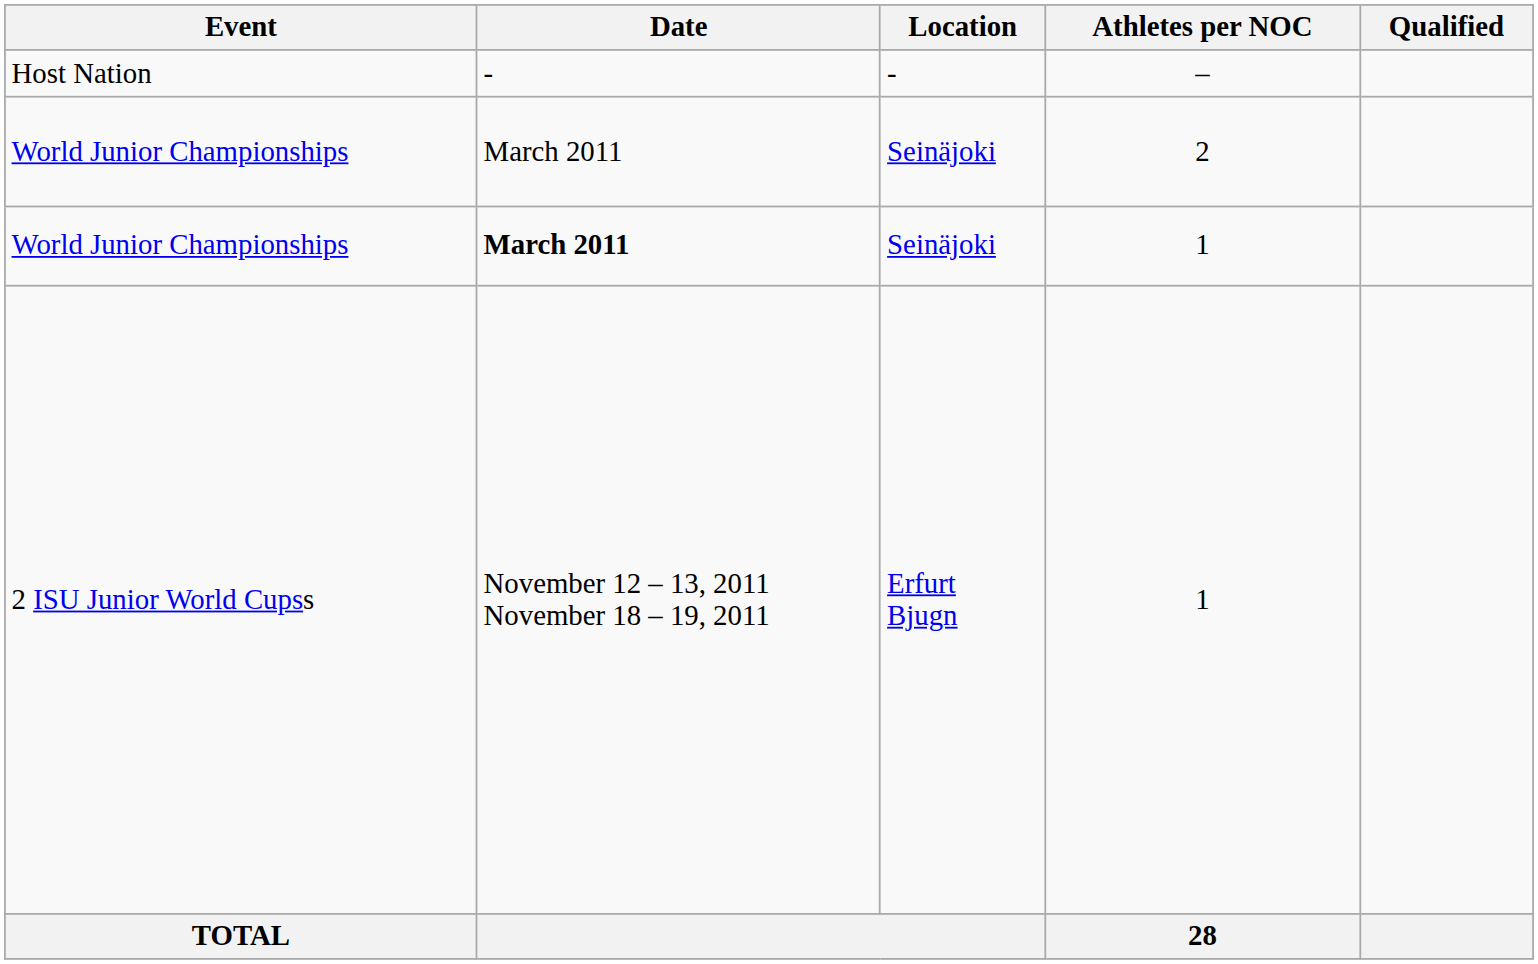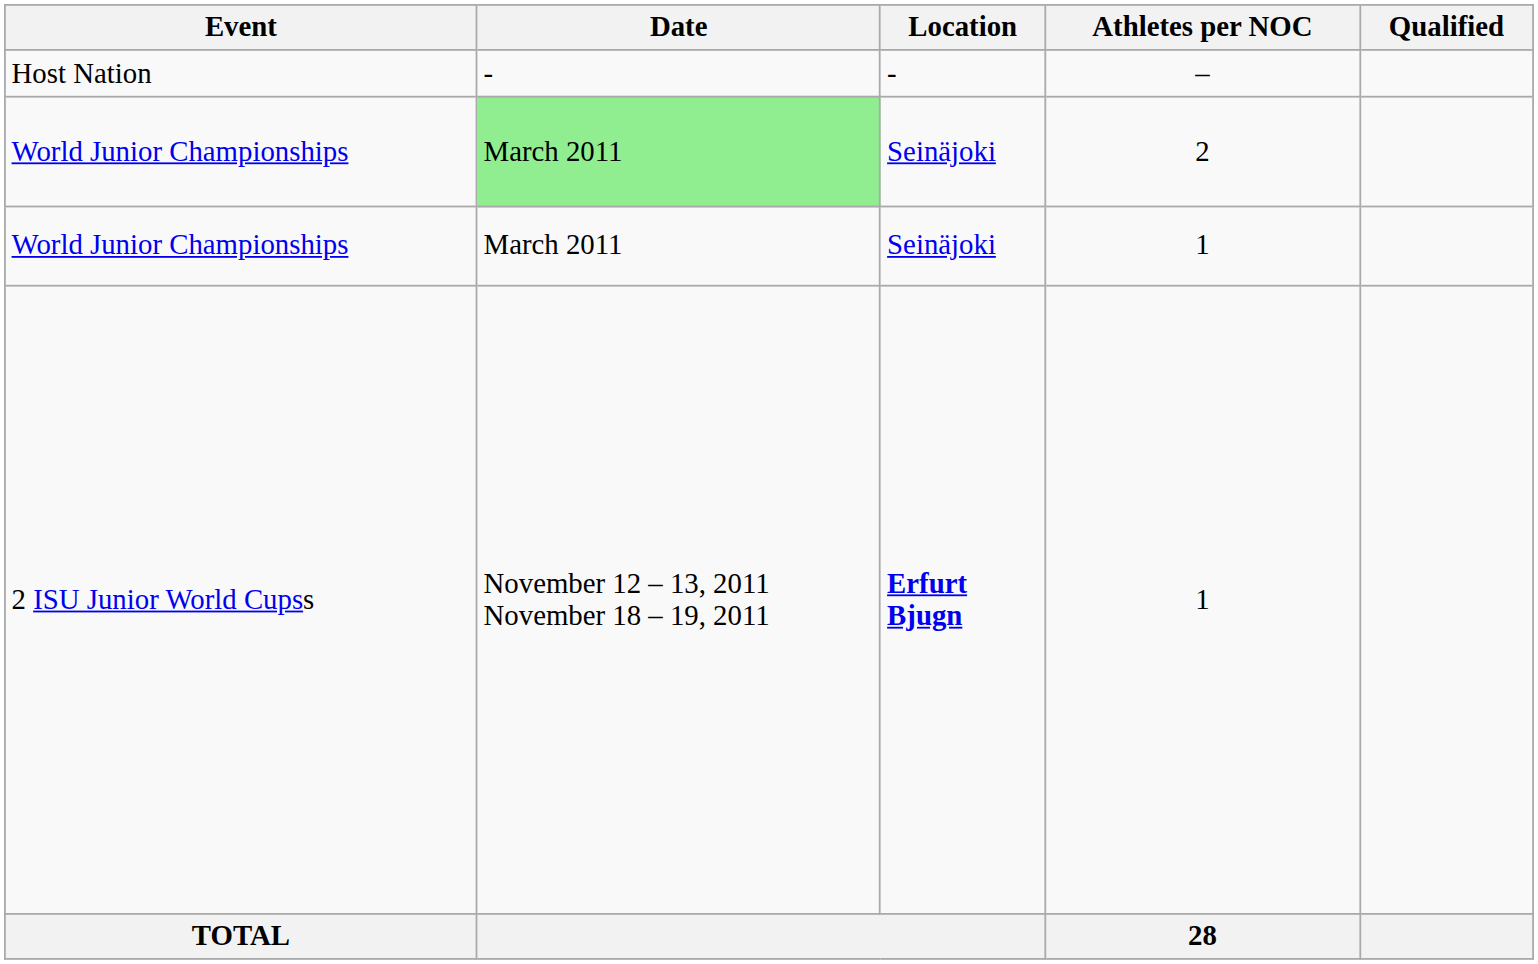(553, 151) no background -> (553, 151) lightgreen background
(556, 245) bold -> (553, 245) normal
(922, 598) normal -> (927, 598) bold
